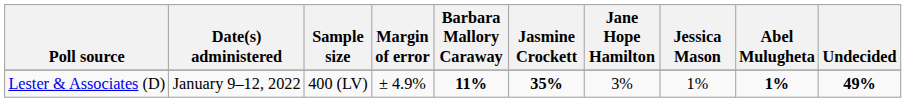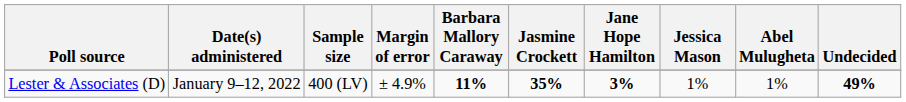(622, 83) normal -> (622, 83) bold
(777, 83) bold -> (777, 83) normal
